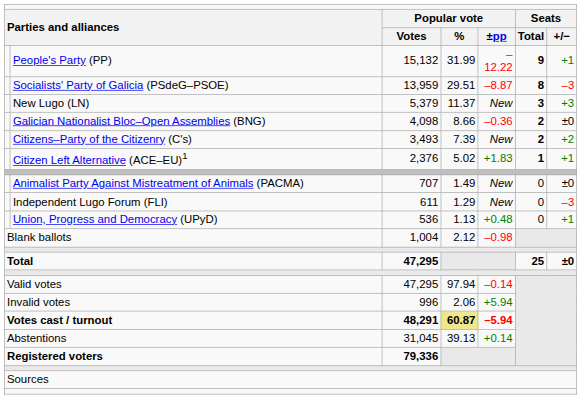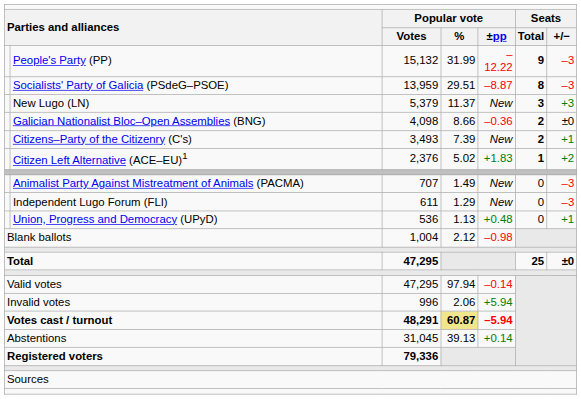(568, 61) +1 -> (568, 61) –3
(568, 139) +2 -> (568, 139) +1
(568, 159) +1 -> (568, 159) +2
(568, 183) ±0 -> (568, 183) –3
